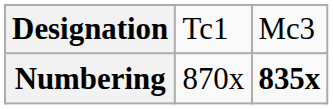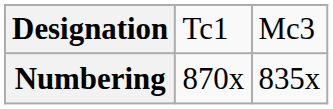(289, 77) bold -> (289, 77) normal
